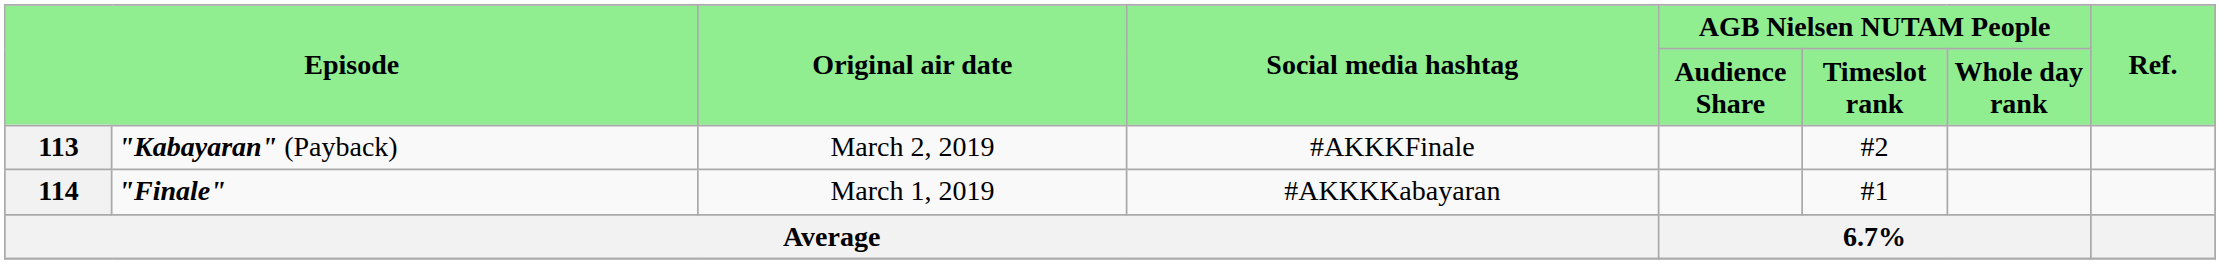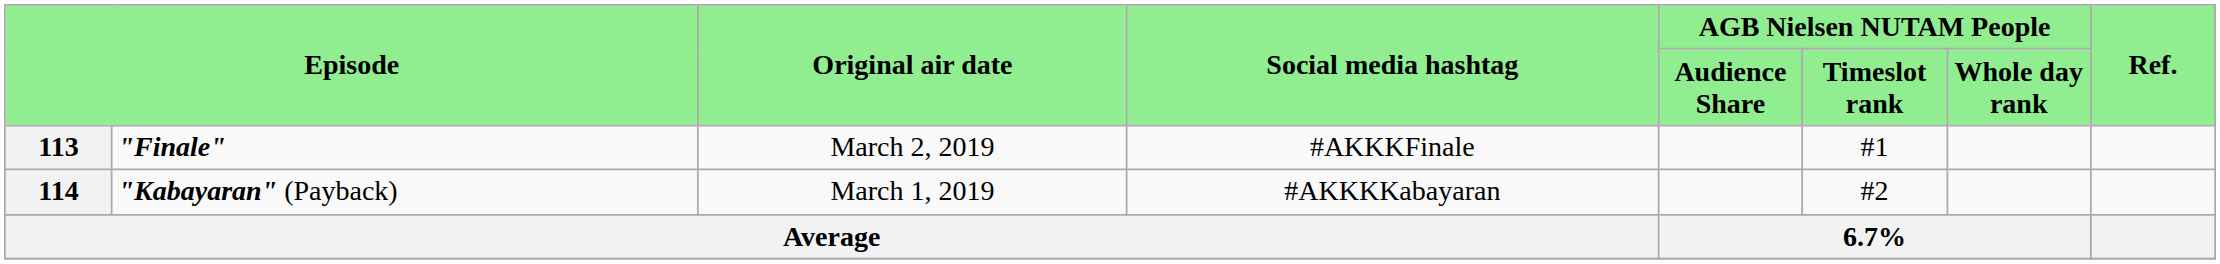(258, 147) "Kabayaran" (Payback) -> (172, 147) "Finale"
(1875, 147) #2 -> (1875, 147) #1
(172, 191) "Finale" -> (258, 191) "Kabayaran" (Payback)
(1875, 191) #1 -> (1875, 191) #2
